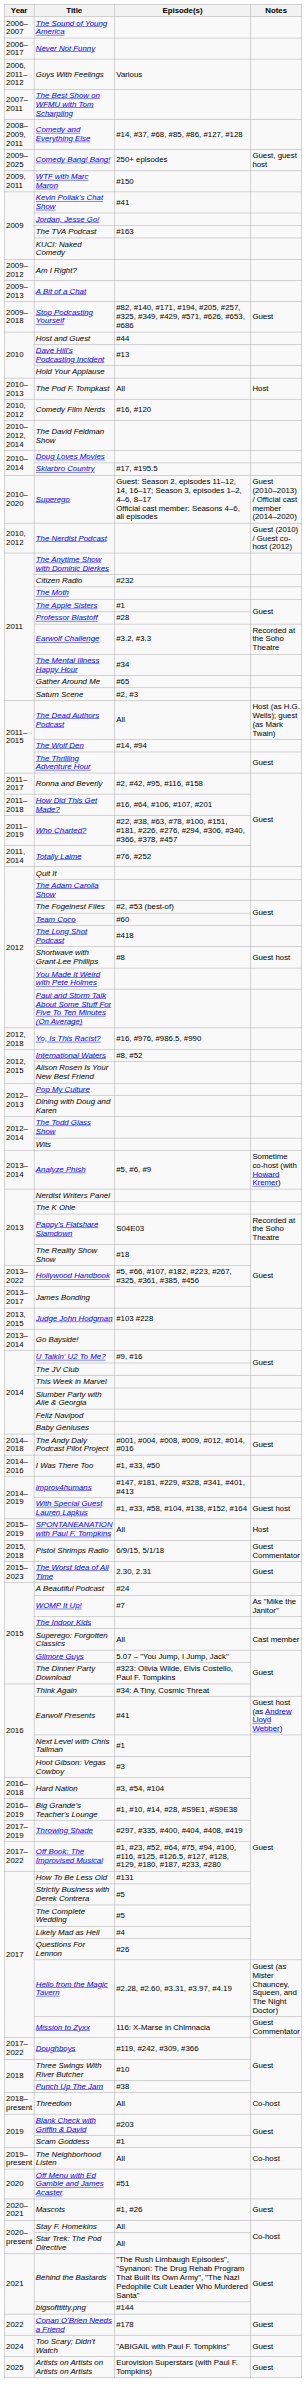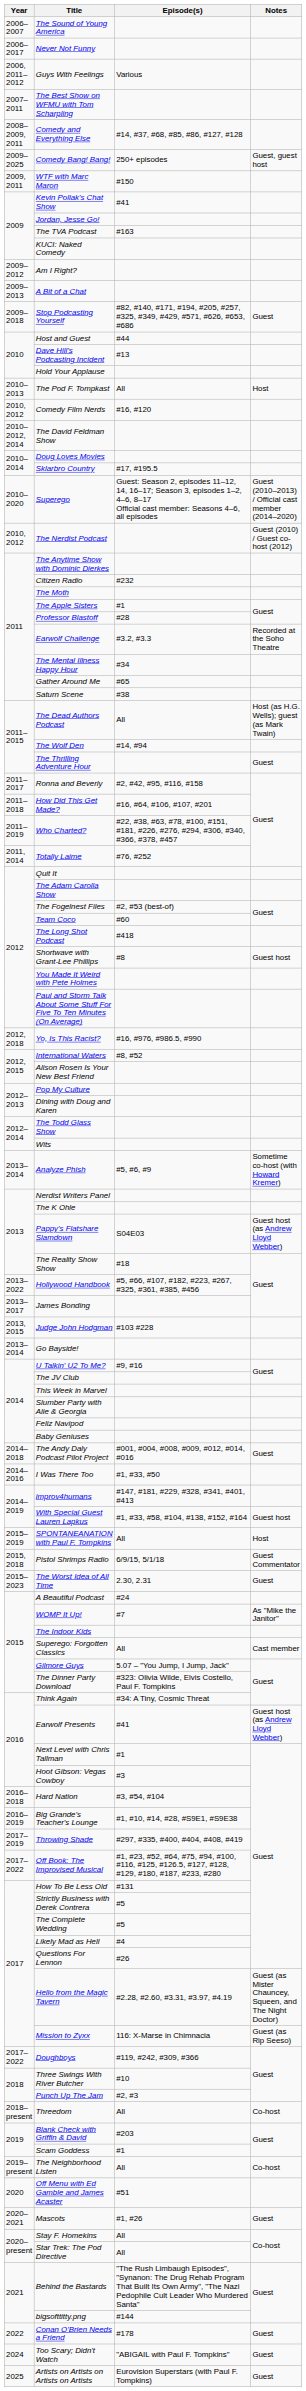(127, 694) #2, #3 -> (123, 694) #38
(274, 1229) Recorded at the Soho Theatre -> (272, 1233) Guest host (as Andrew Lloyd Webber)
(276, 2027) Guest Commentator -> (272, 2036) Guest (as Rip Seeso)
(123, 2086) #38 -> (127, 2095) #2, #3
